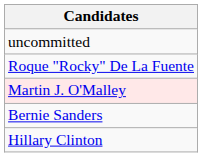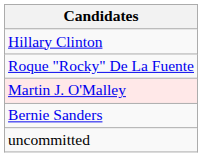(49, 41) uncommitted -> (55, 41) Hillary Clinton
(55, 139) Hillary Clinton -> (49, 139) uncommitted
